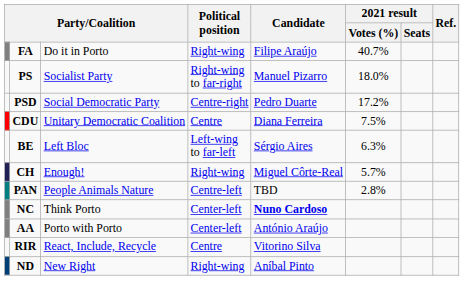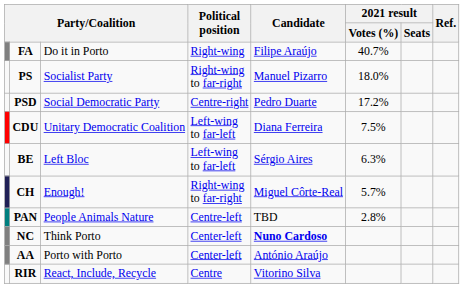(206, 121) Centre -> (214, 127) Left-wing to far-left
(217, 171) Right-wing -> (217, 191) Right-wing to far-right
- row: (25, 265)
